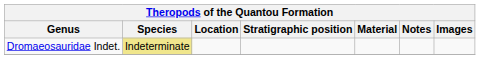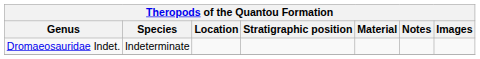(157, 46) khaki background -> (157, 46) no background
